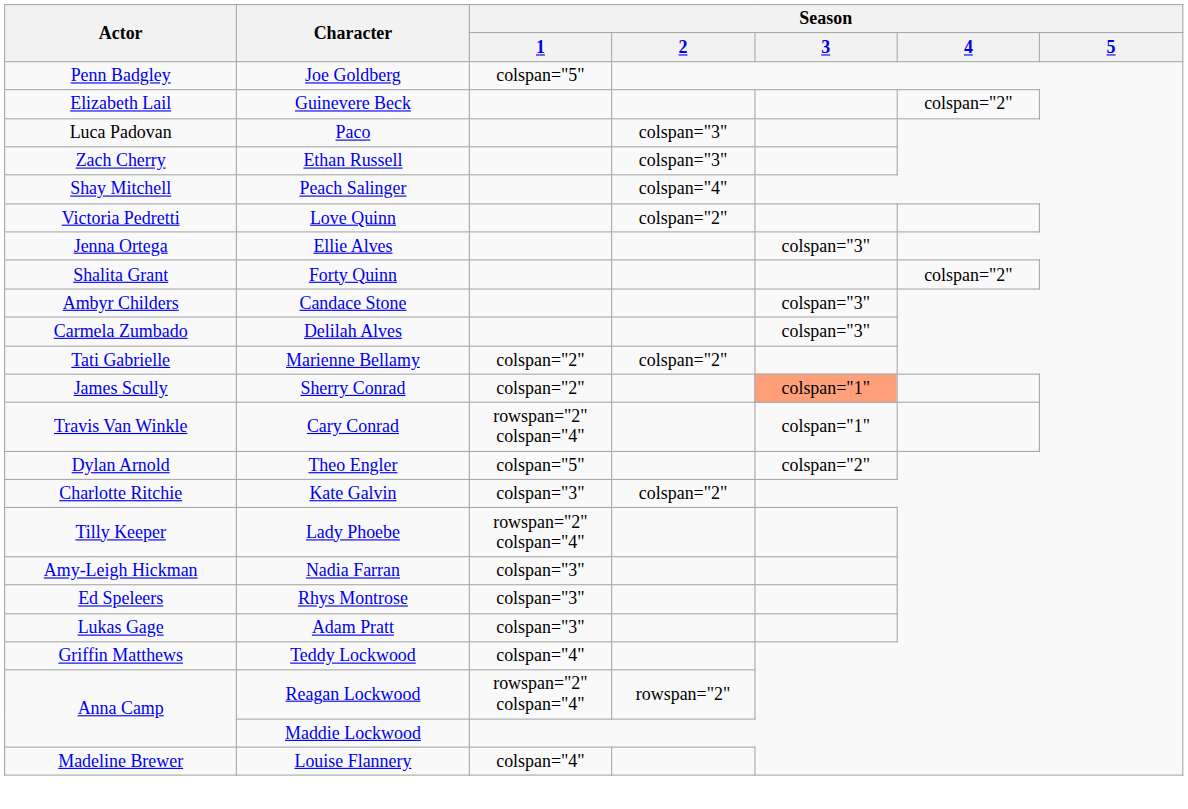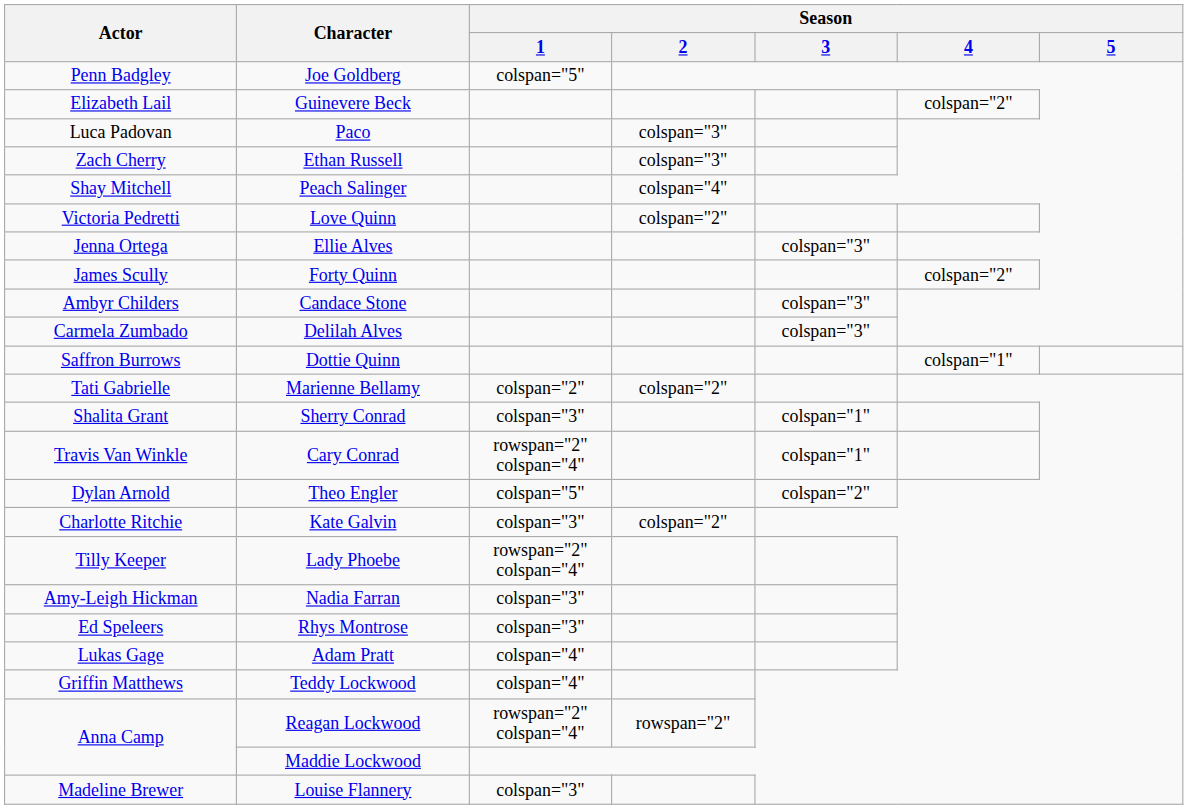(121, 274) Shalita Grant -> (121, 274) James Scully
+ row: (353, 359)
(121, 388) James Scully -> (121, 416) Shalita Grant
(540, 388) colspan="2" -> (540, 416) colspan="3"
(826, 388) lightsalmon background -> (826, 416) no background
(540, 627) colspan="3" -> (540, 655) colspan="4"
(540, 761) colspan="4" -> (540, 789) colspan="3"
